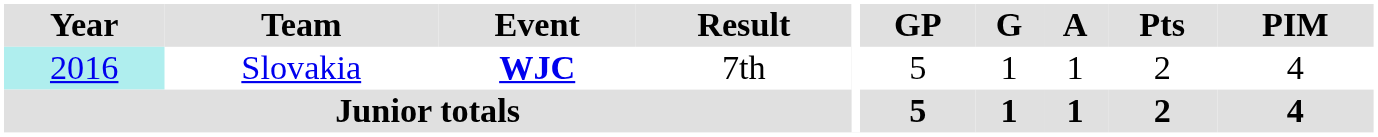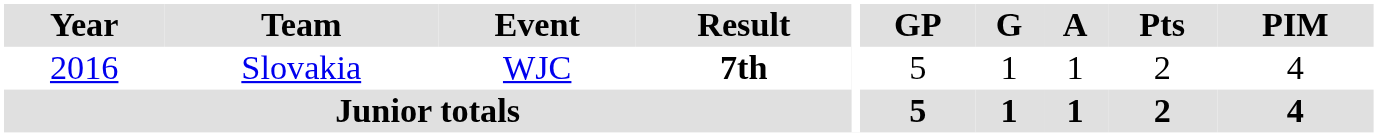(84, 67) paleturquoise background -> (84, 67) no background
(537, 67) bold -> (537, 67) normal
(744, 67) normal -> (744, 67) bold
